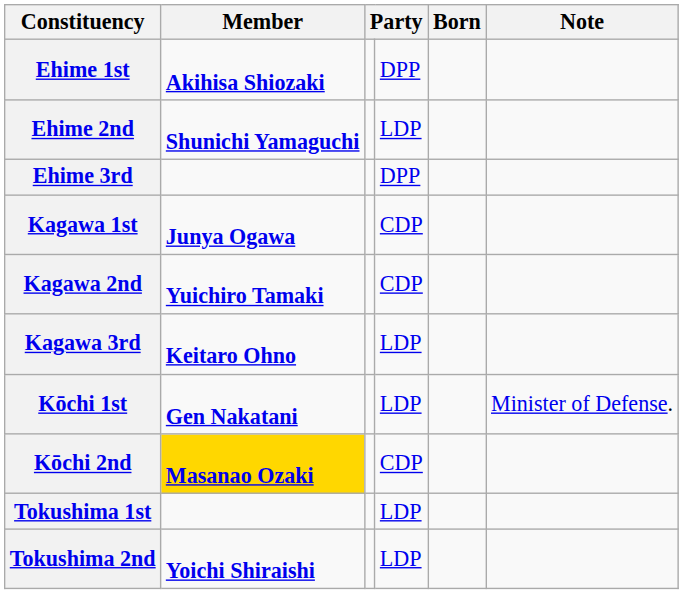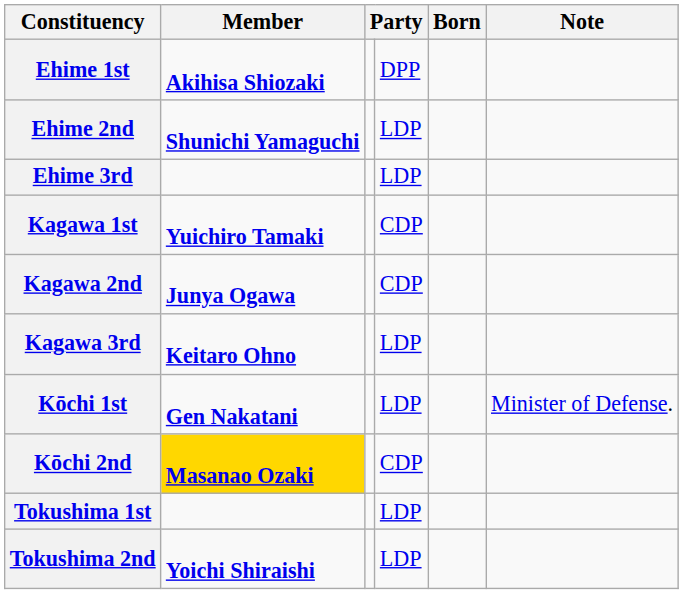(400, 176) DPP -> (401, 176) LDP
(231, 236) Junya Ogawa -> (245, 236) Yuichiro Tamaki
(245, 296) Yuichiro Tamaki -> (231, 296) Junya Ogawa
